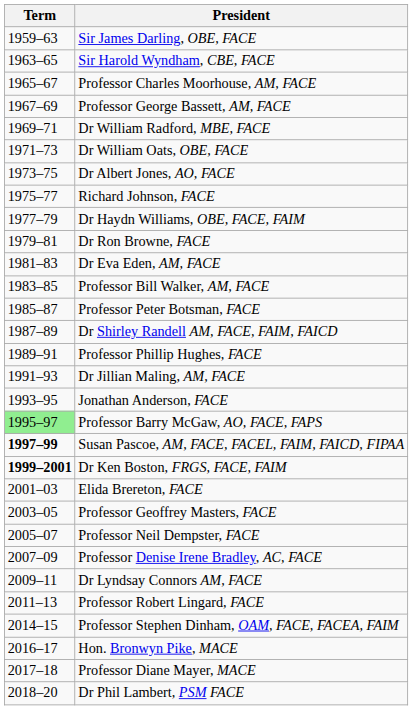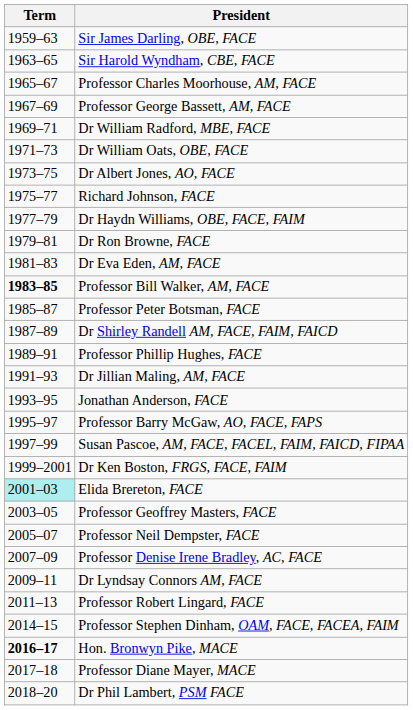(33, 286) normal -> (33, 286) bold
(33, 422) lightgreen background -> (33, 422) no background
(33, 444) bold -> (33, 444) normal
(40, 467) bold -> (40, 467) normal
(33, 490) no background -> (33, 490) paleturquoise background
(33, 648) normal -> (33, 648) bold
